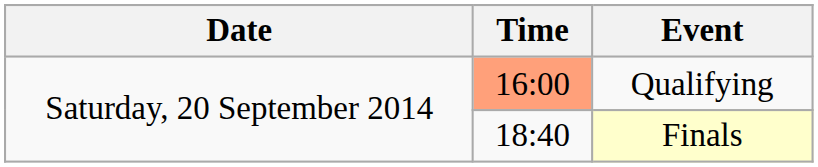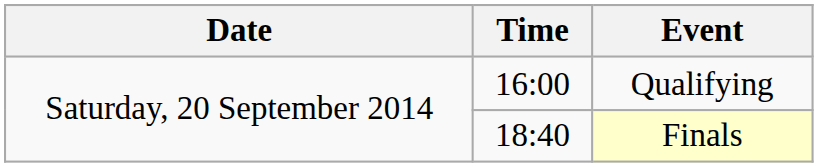(533, 82) lightsalmon background -> (533, 82) no background
